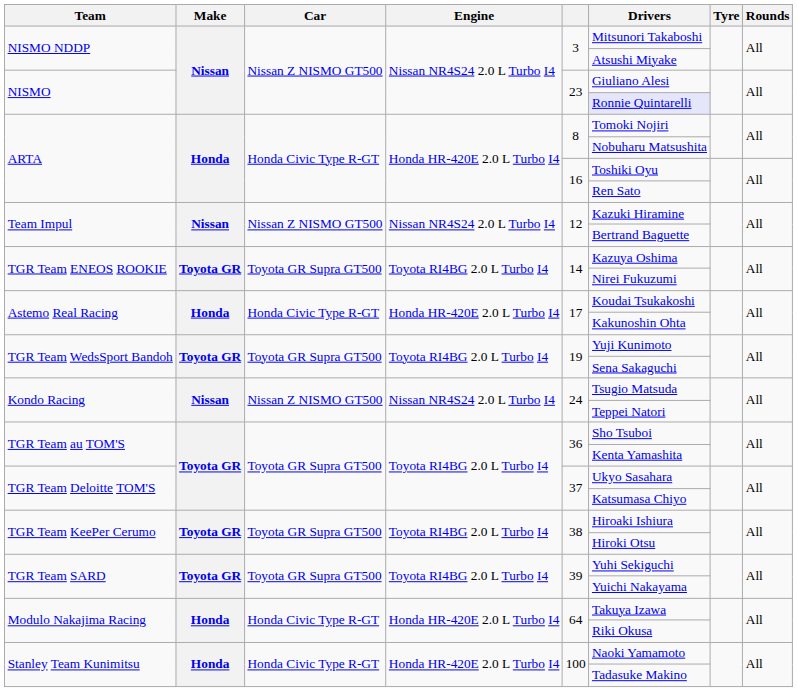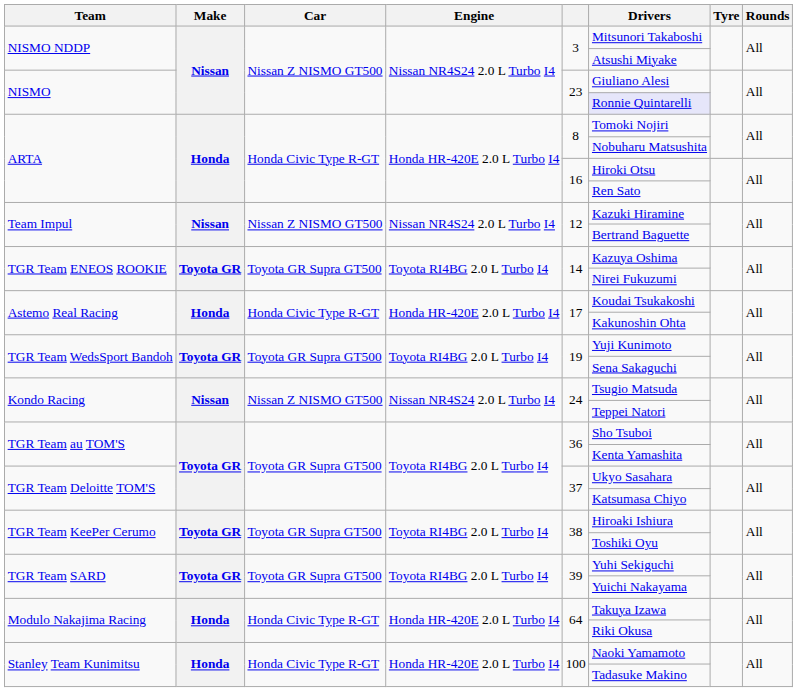(625, 169) Toshiki Oyu -> (624, 169) Hiroki Otsu
(624, 542) Hiroki Otsu -> (625, 542) Toshiki Oyu
